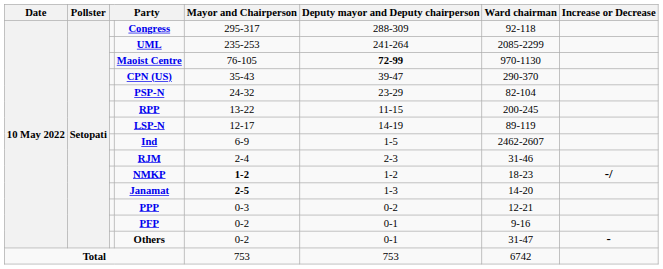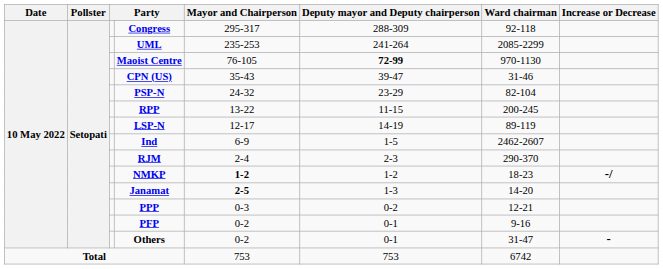(521, 77) 290-370 -> (521, 77) 31-46
(521, 158) 31-46 -> (521, 158) 290-370
